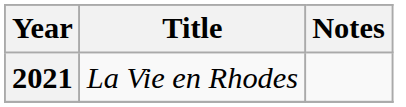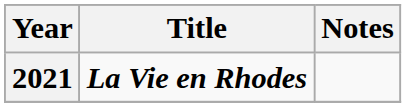(192, 76) normal -> (197, 76) bold
